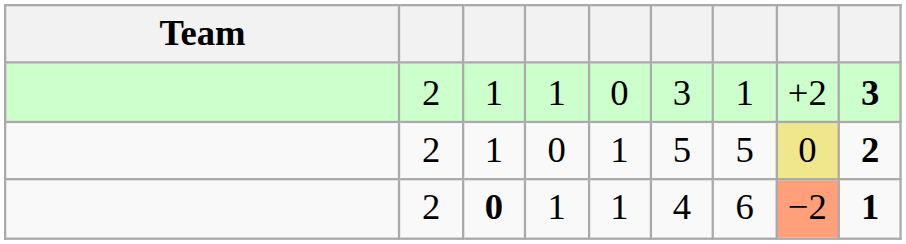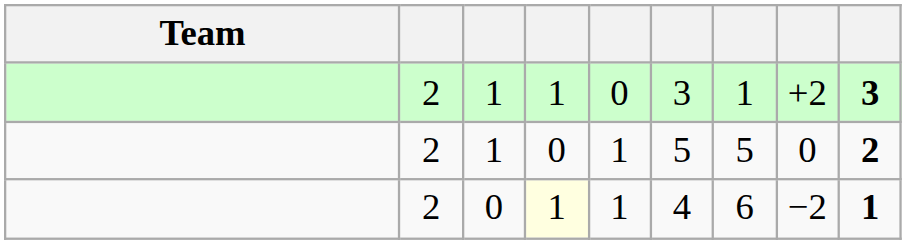(807, 149) khaki background -> (807, 149) no background
(494, 207) bold -> (494, 207) normal
(557, 207) no background -> (557, 207) lightyellow background
(807, 207) lightsalmon background -> (807, 207) no background
